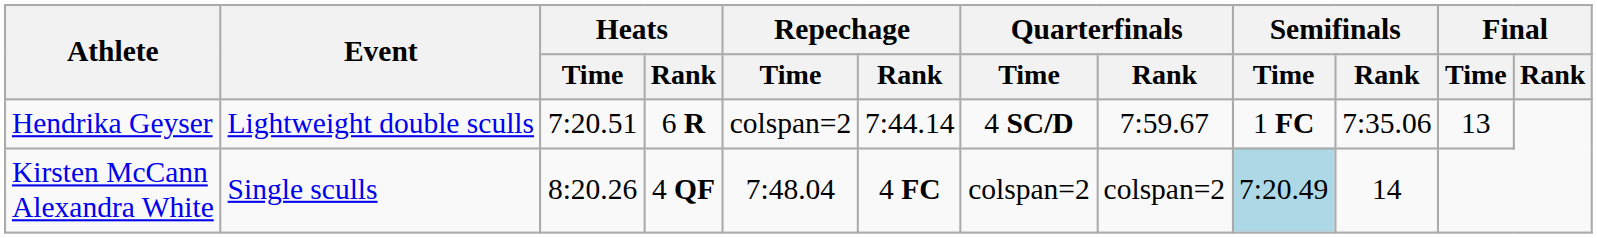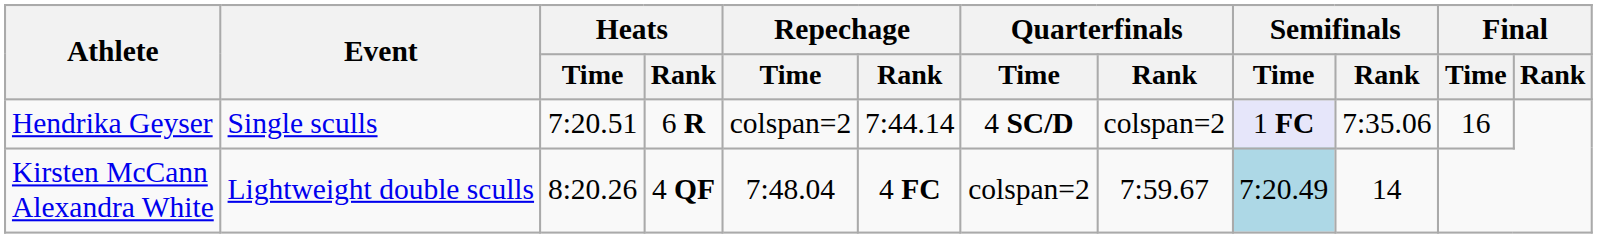(381, 123) Lightweight double sculls -> (303, 123) Single sculls
(1164, 123) 7:59.67 -> (1164, 123) colspan=2
(1284, 123) no background -> (1284, 123) lavender background
(1476, 123) 13 -> (1476, 123) 16
(303, 190) Single sculls -> (381, 190) Lightweight double sculls
(1164, 190) colspan=2 -> (1164, 190) 7:59.67
